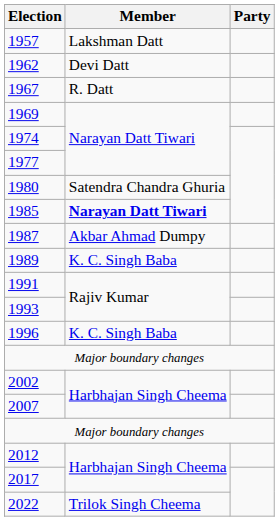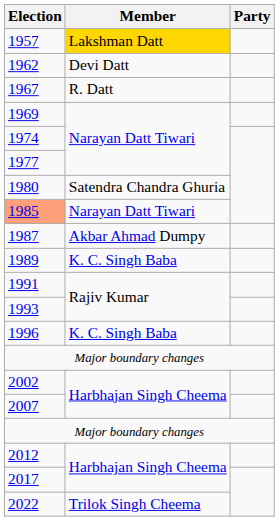(116, 41) no background -> (116, 41) gold background
(23, 211) no background -> (23, 211) lightsalmon background
(138, 211) bold -> (132, 211) normal
